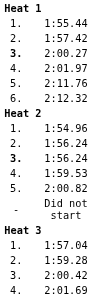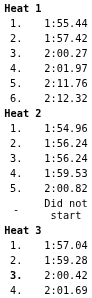(16, 53) bold -> (16, 53) normal
(16, 158) bold -> (16, 158) normal
(16, 275) normal -> (16, 275) bold
